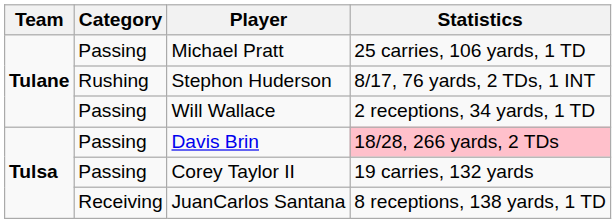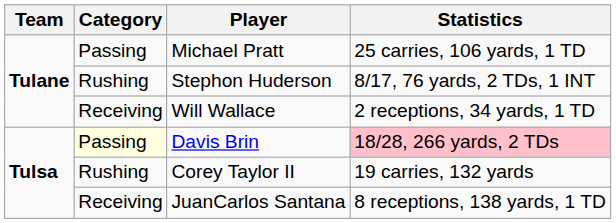(112, 111) Passing -> (120, 111) Receiving
(112, 141) no background -> (112, 141) lightyellow background
(112, 172) Passing -> (114, 172) Rushing
